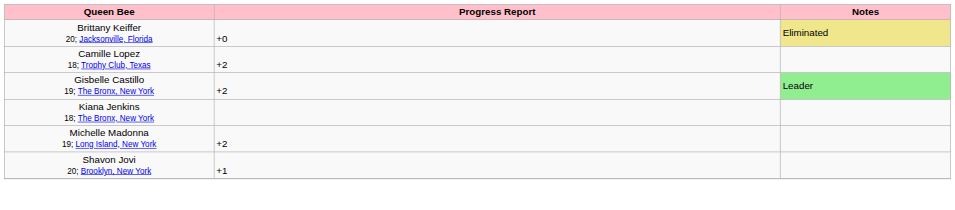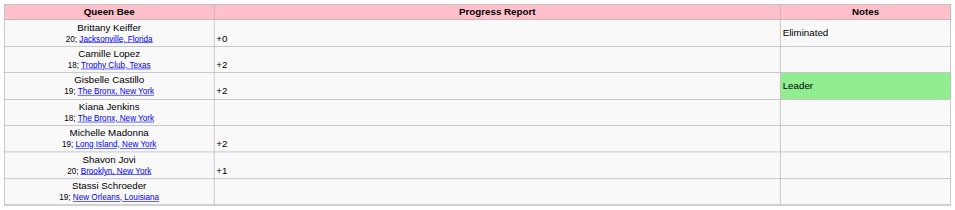(805, 33) khaki background -> (805, 33) no background
+ row: (109, 191)
